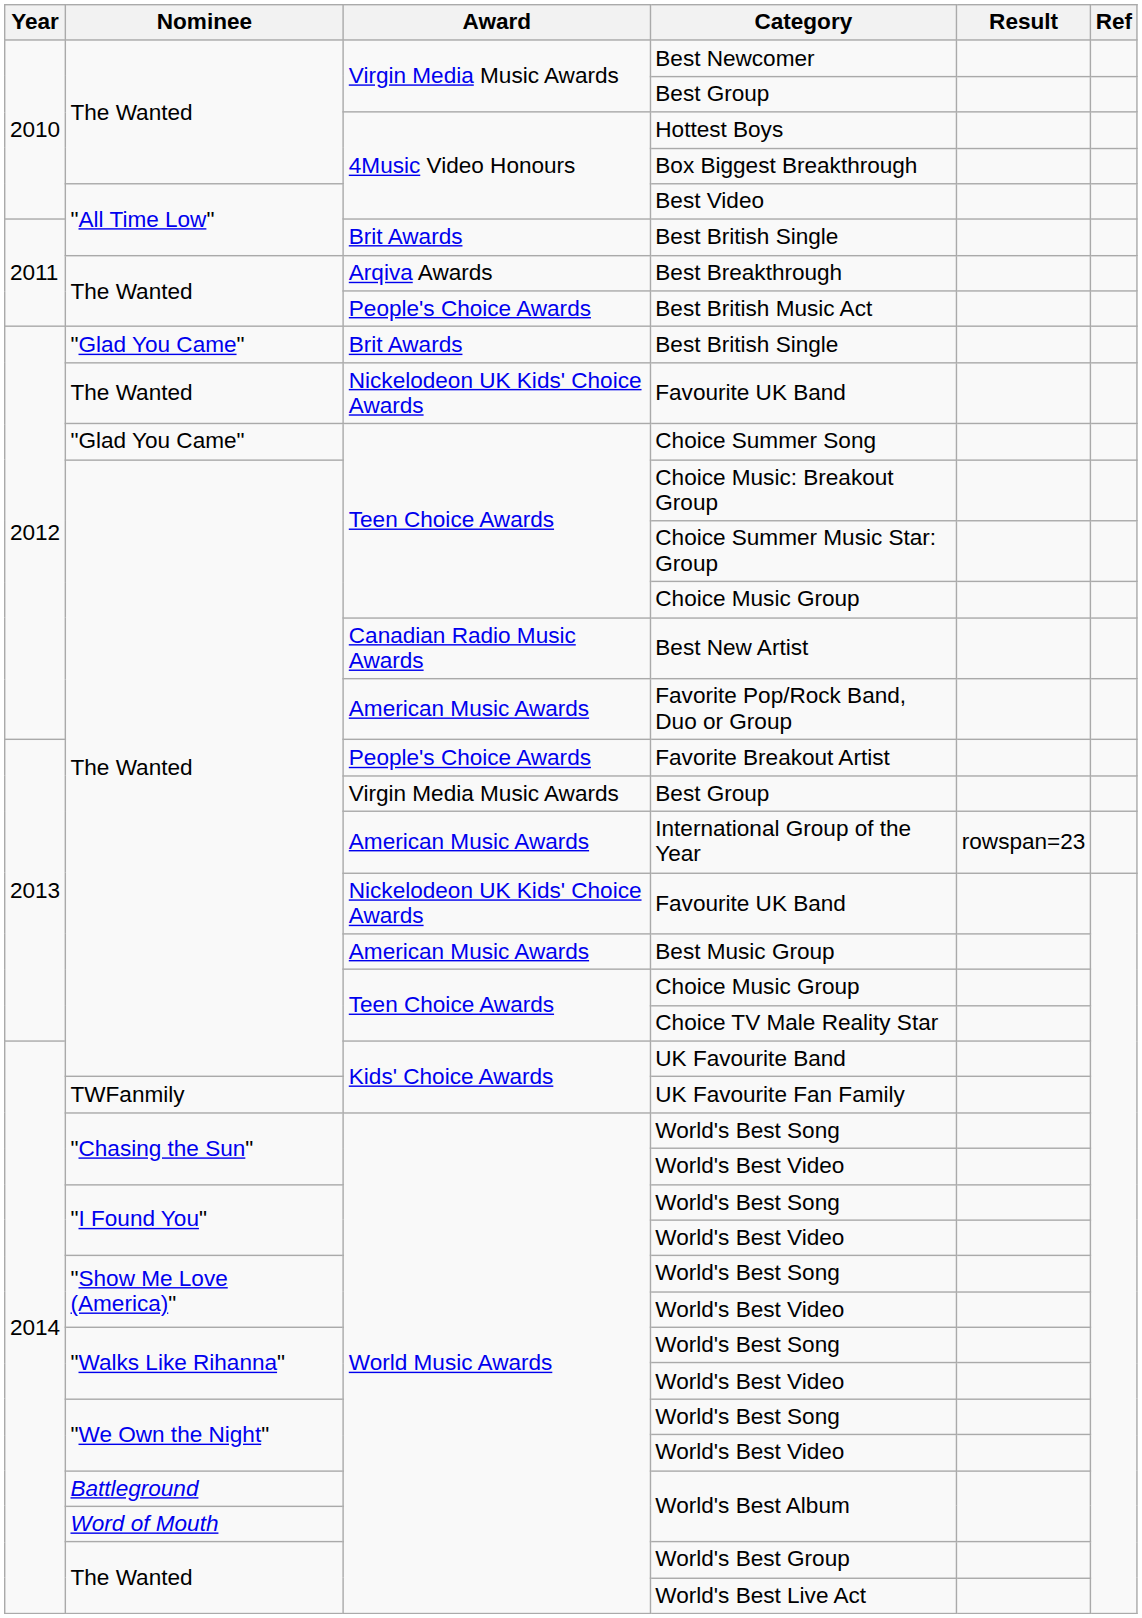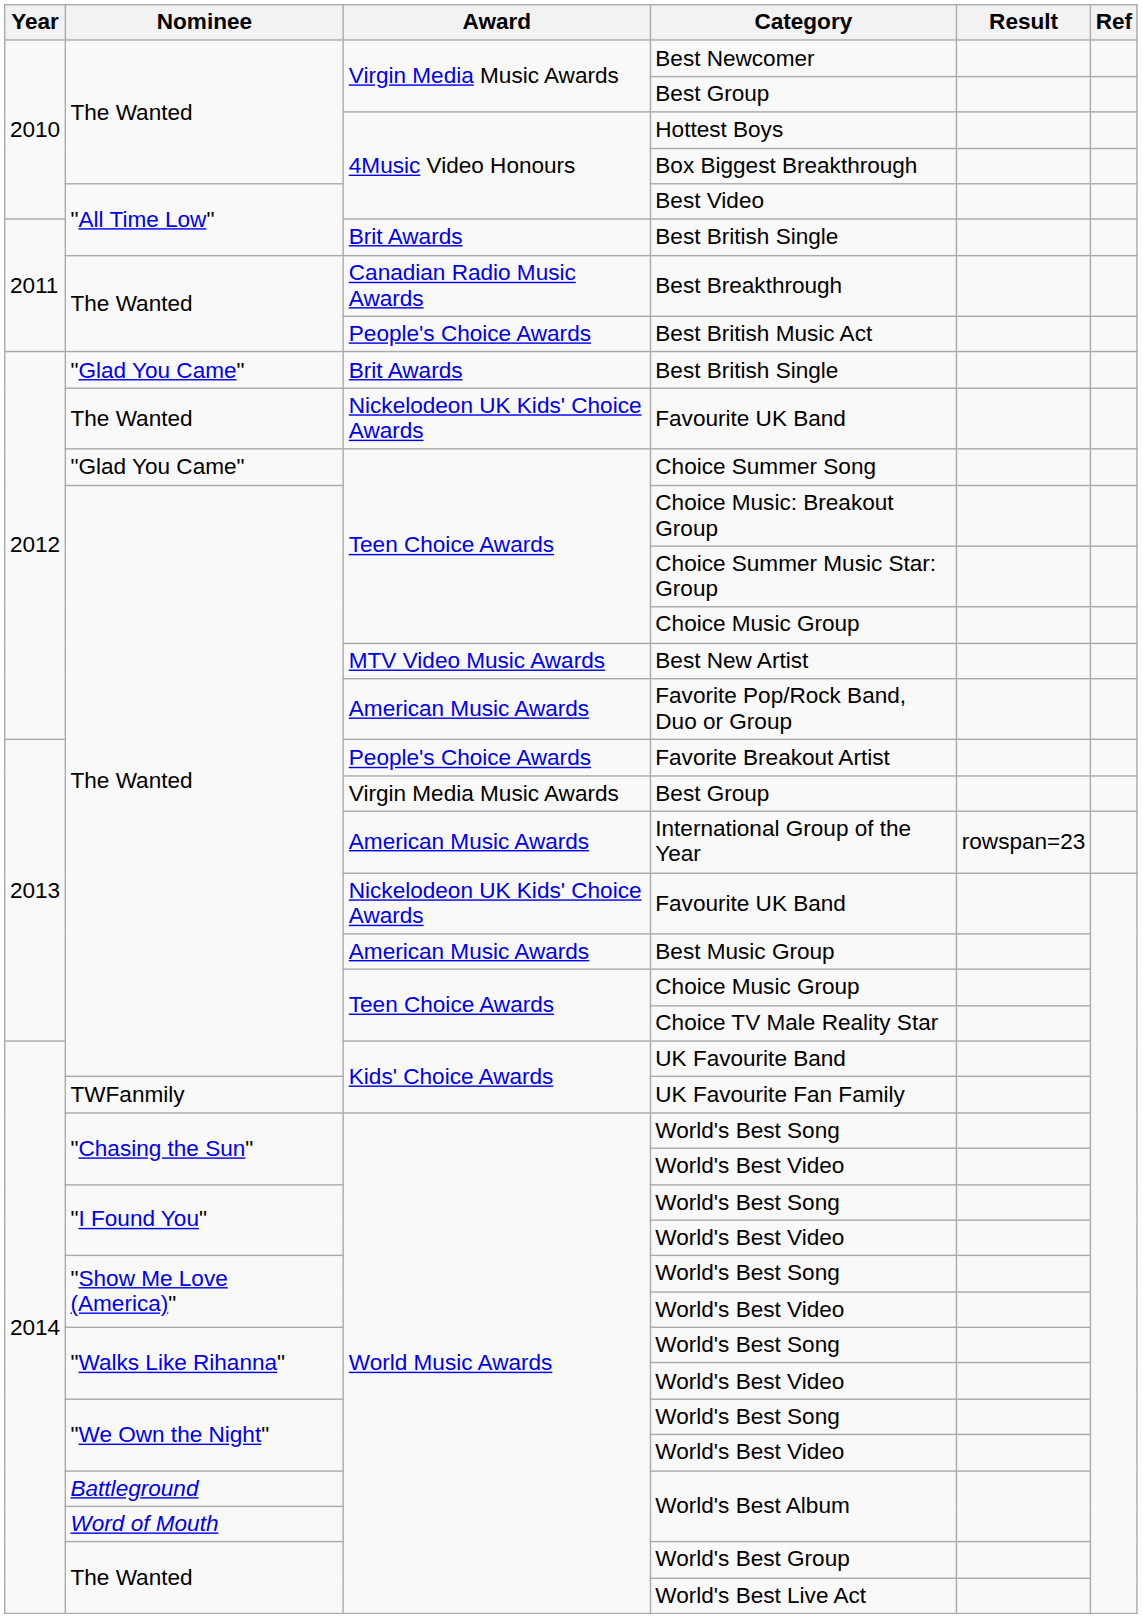(421, 272) Arqiva Awards -> (462, 285) Canadian Radio Music Awards
(462, 647) Canadian Radio Music Awards -> (477, 660) MTV Video Music Awards
